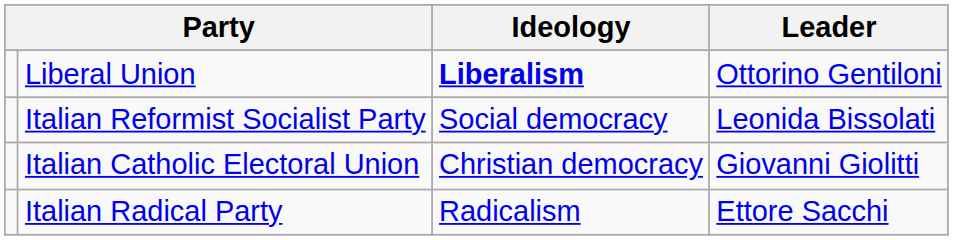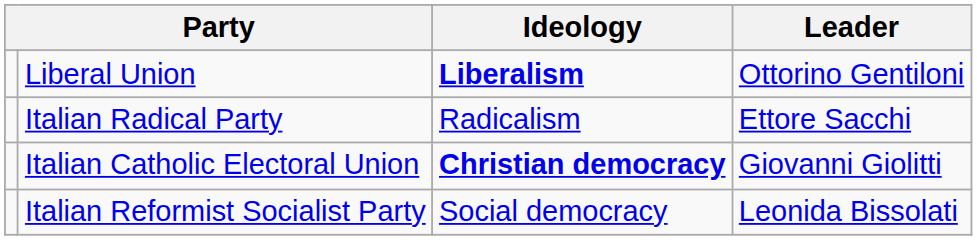rows swapped: (154, 211) <-> (225, 119)
(571, 165) normal -> (582, 165) bold
